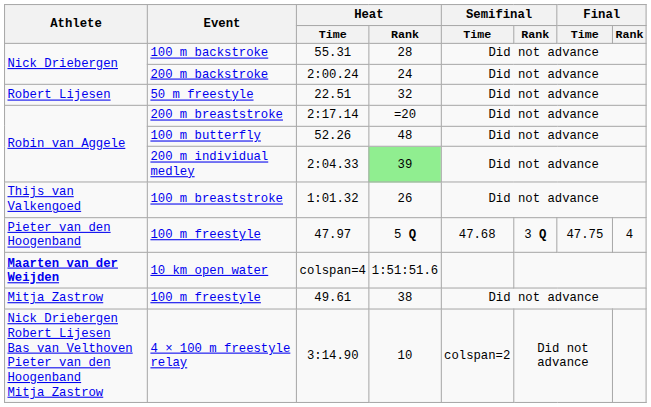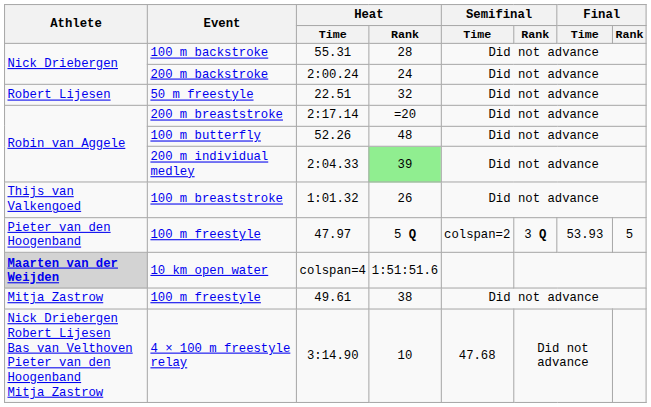(477, 235) 47.68 -> (477, 235) colspan=2
(585, 235) 47.75 -> (585, 235) 53.93
(630, 235) 4 -> (630, 235) 5
(63, 270) no background -> (63, 270) lightgrey background
(477, 355) colspan=2 -> (477, 355) 47.68
